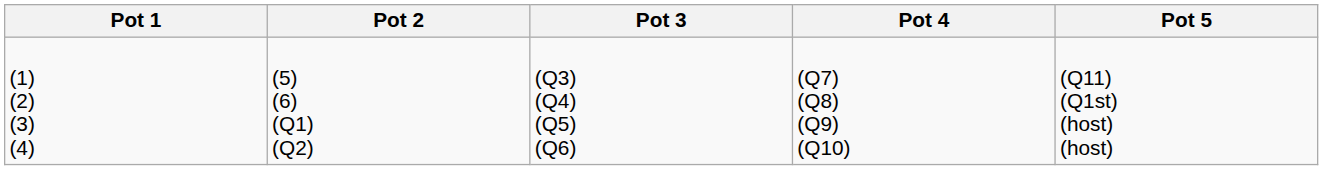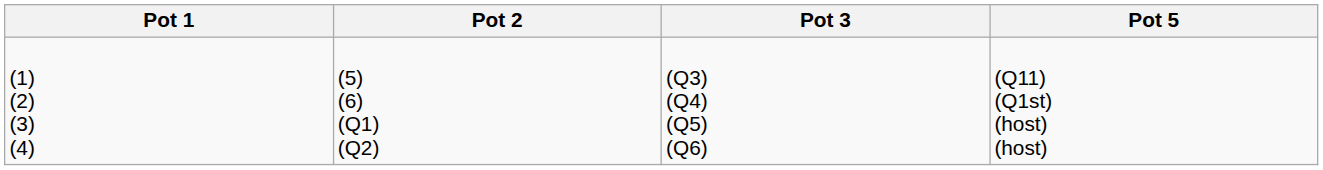- column: (924, 20)
